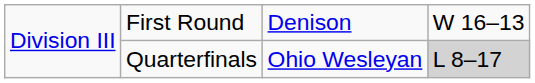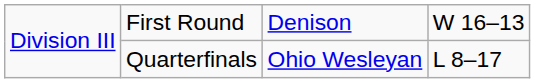(467, 58) lightgrey background -> (467, 58) no background
